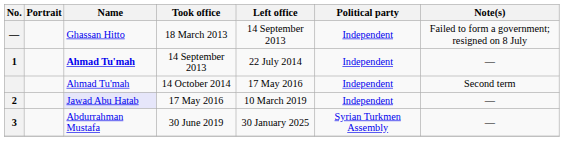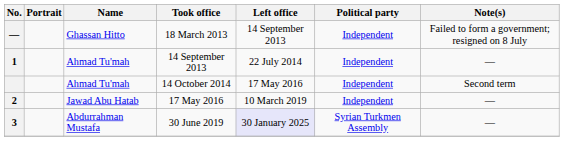(101, 62) bold -> (98, 62) normal
(103, 100) lavender background -> (103, 100) no background
(275, 122) no background -> (275, 122) lavender background
